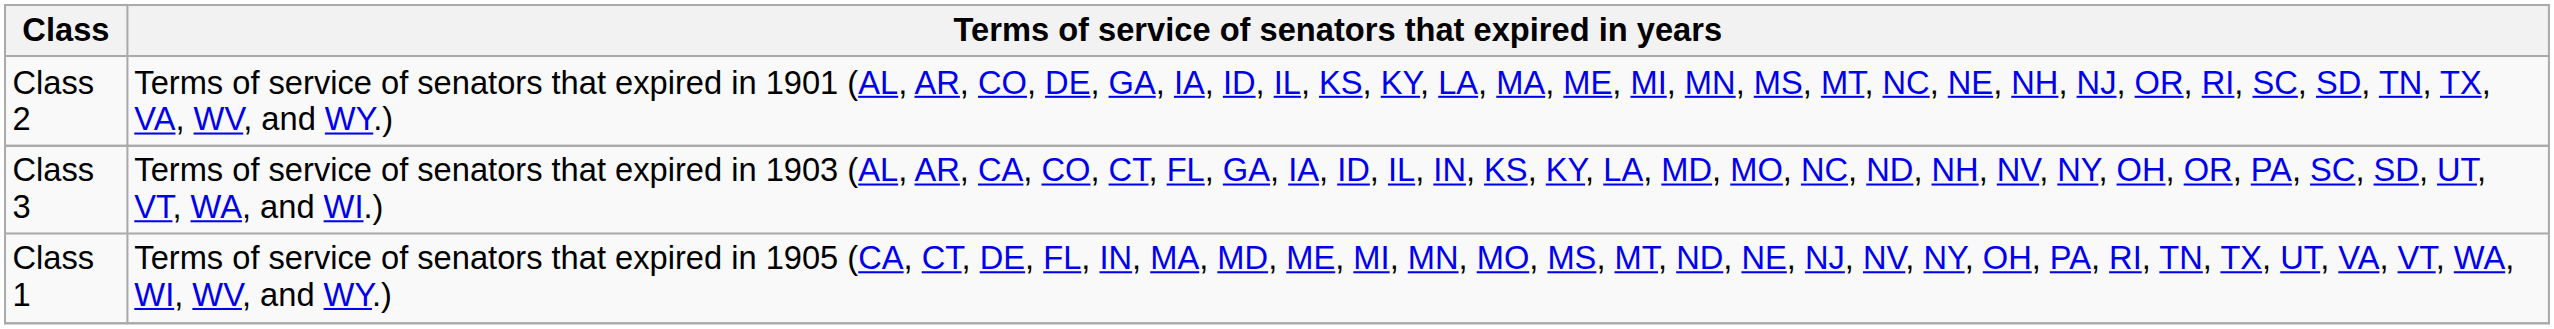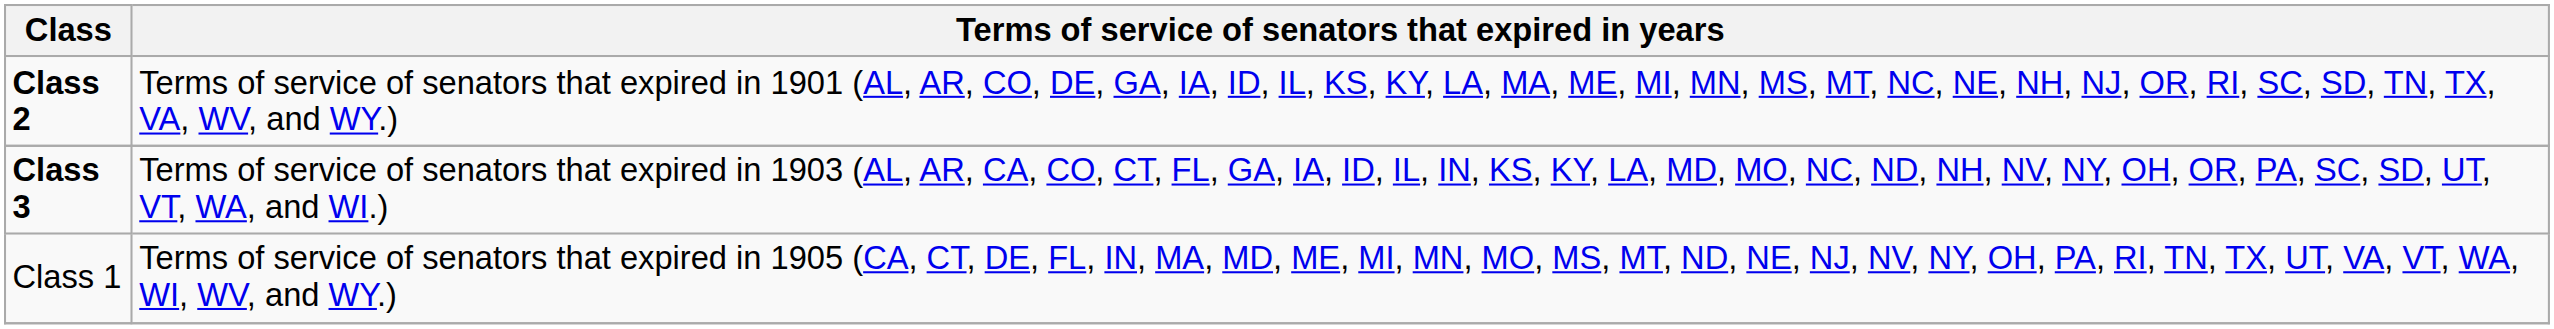(53, 100) normal -> (56, 100) bold
(53, 188) normal -> (56, 188) bold
